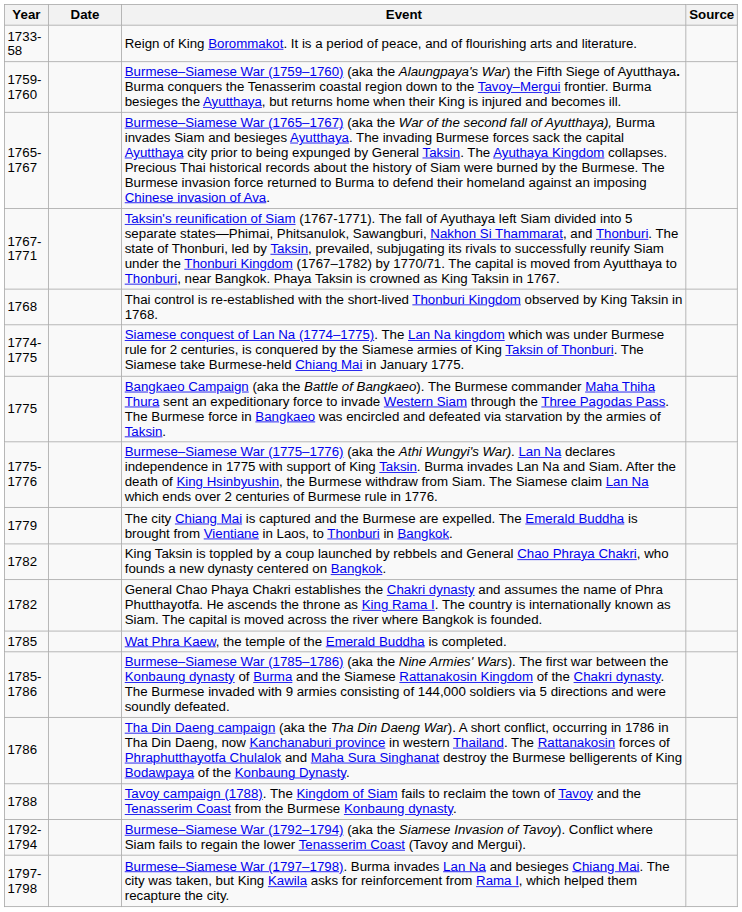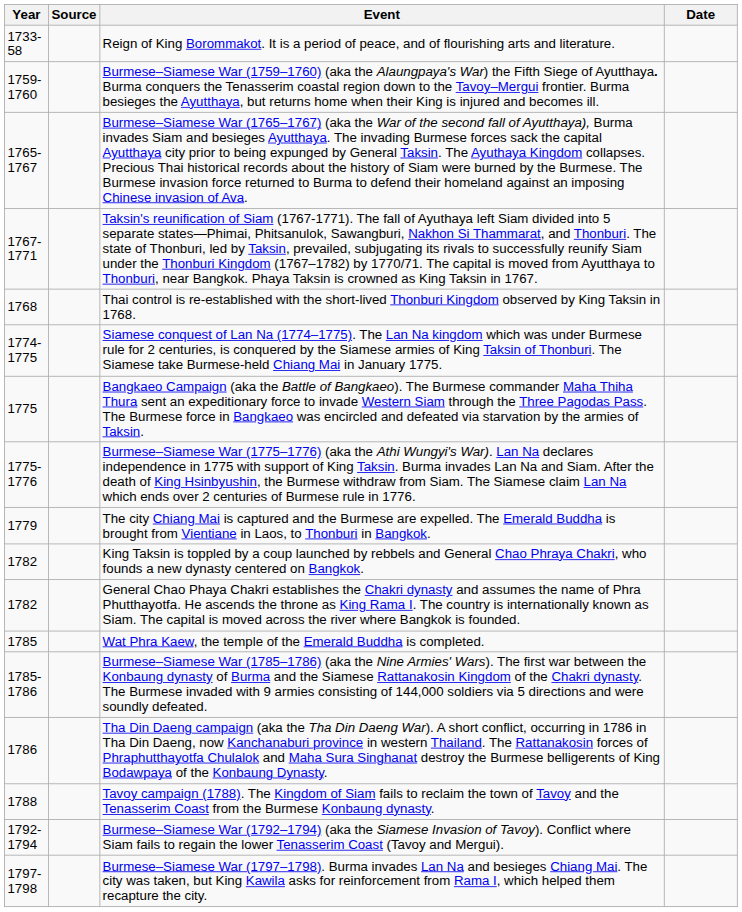columns swapped: (85, 15) <-> (712, 15)
